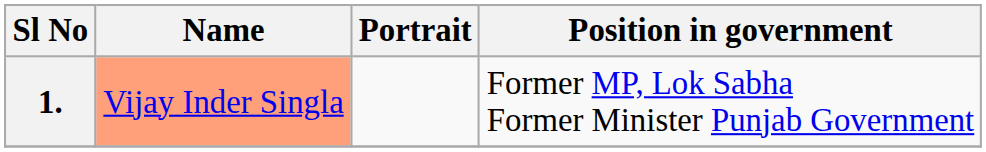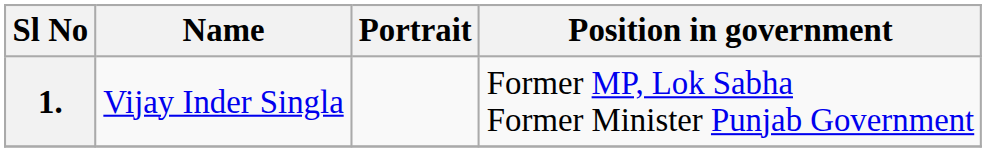(224, 100) lightsalmon background -> (224, 100) no background
